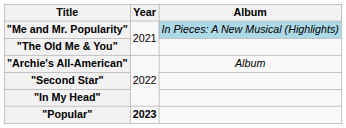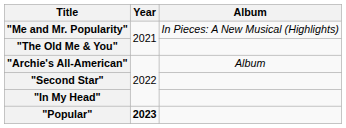(250, 30) lightblue background -> (250, 30) no background
